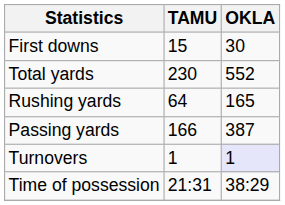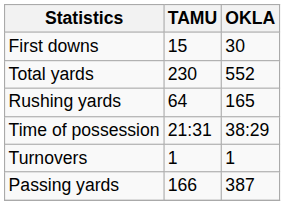rows swapped: (64, 130) <-> (84, 185)
(230, 158) lavender background -> (230, 158) no background
